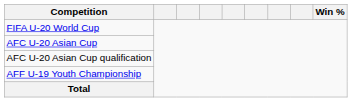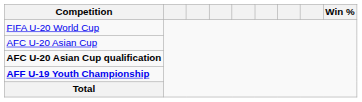(79, 58) normal -> (84, 58) bold
(74, 74) normal -> (78, 74) bold
